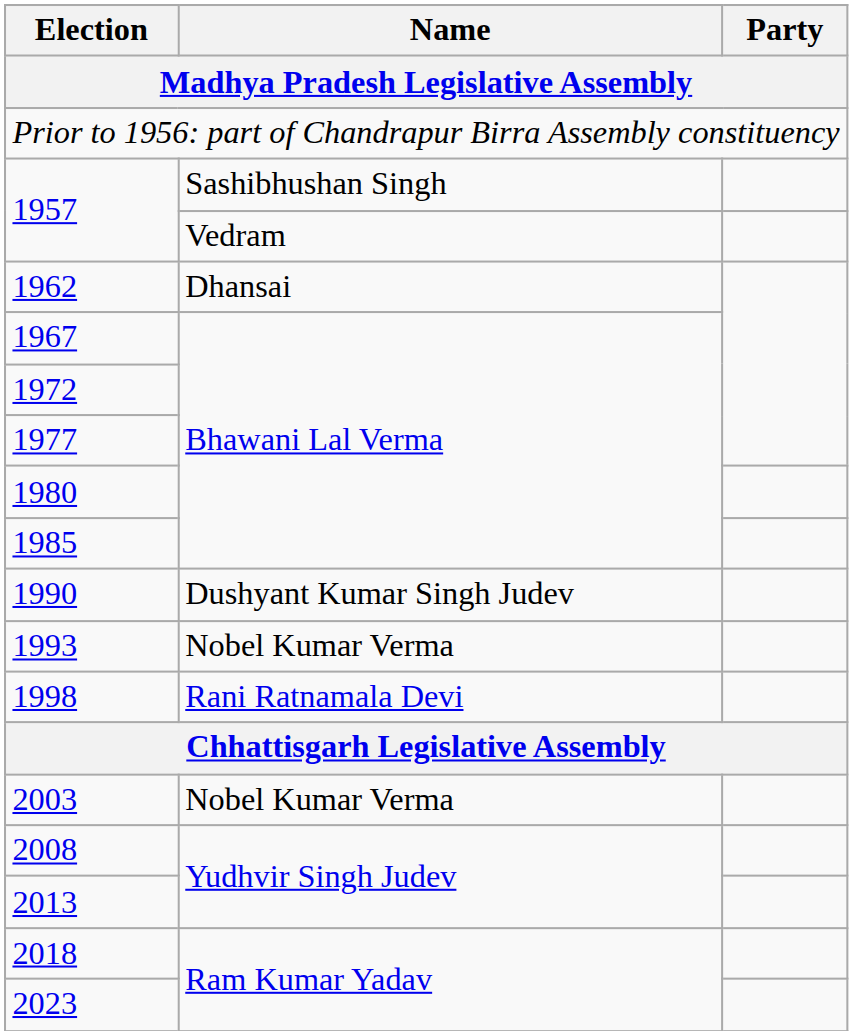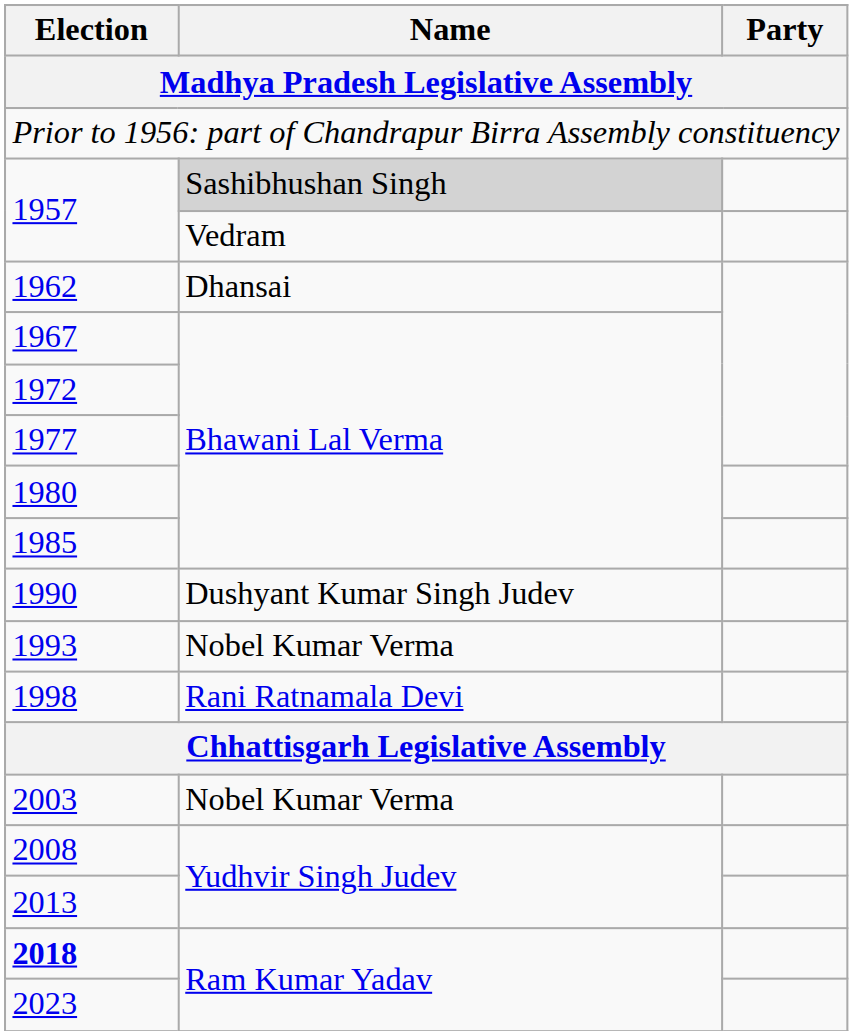(316, 183) no background -> (316, 183) lightgrey background
(45, 952) normal -> (45, 952) bold
